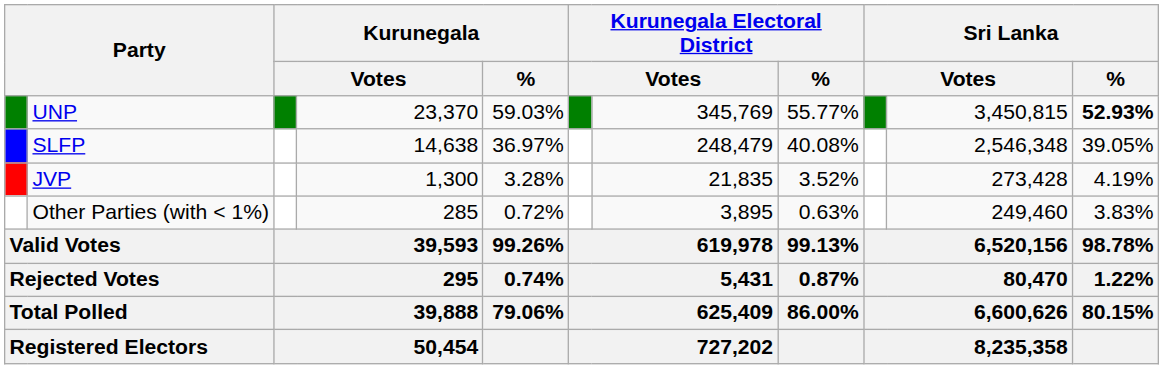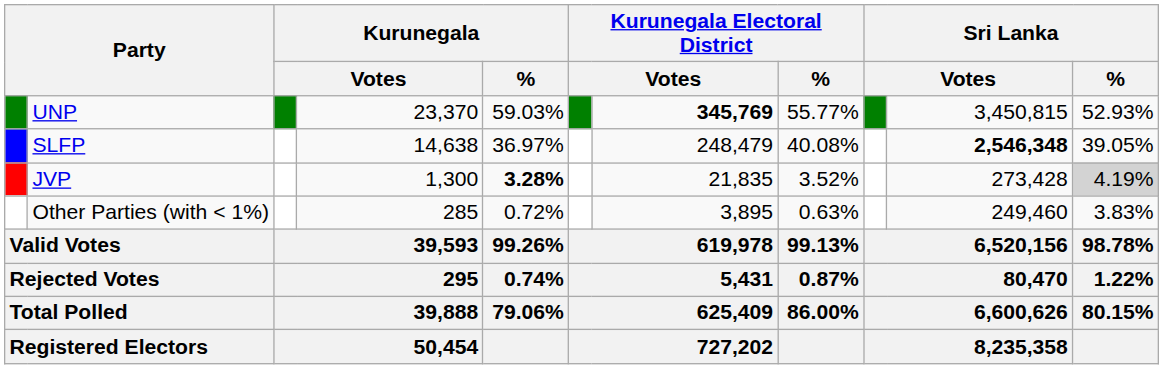(735, 111) normal -> (735, 111) bold
(1118, 111) bold -> (1118, 111) normal
(1021, 145) normal -> (1021, 145) bold
(534, 178) normal -> (534, 178) bold
(1124, 178) no background -> (1124, 178) lightgrey background
